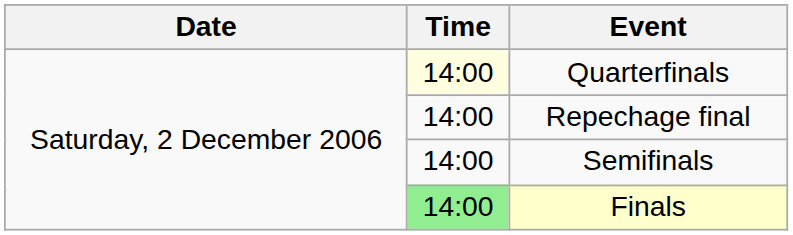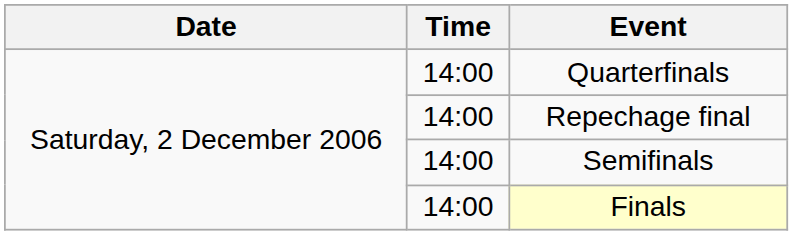(458, 71) lightyellow background -> (458, 71) no background
(458, 206) lightgreen background -> (458, 206) no background
